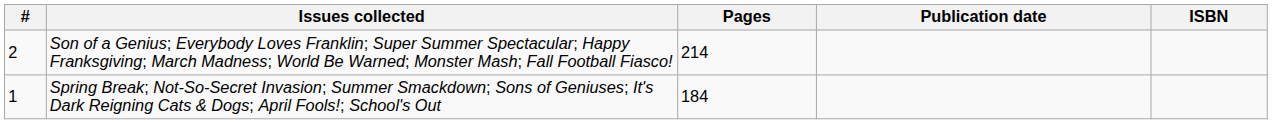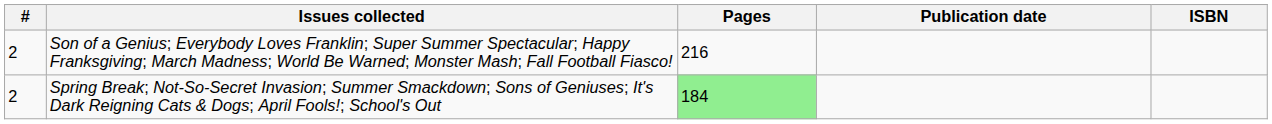(695, 52) 214 -> (695, 52) 216
(13, 96) 1 -> (13, 96) 2
(695, 96) no background -> (695, 96) lightgreen background
